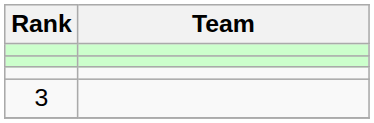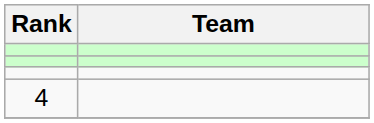(41, 97) 3 -> (41, 97) 4
